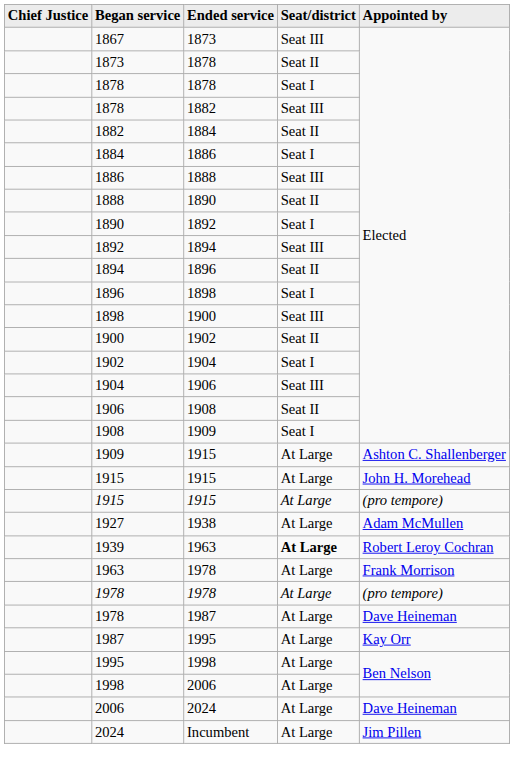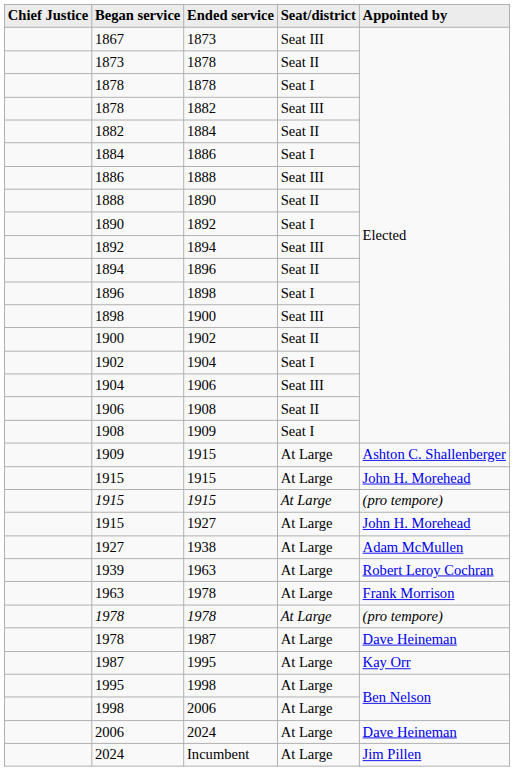+ row: (110, 524)
(309, 547) bold -> (307, 570) normal
